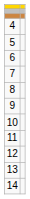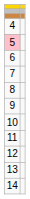(12, 42) no background -> (12, 42) pink background
